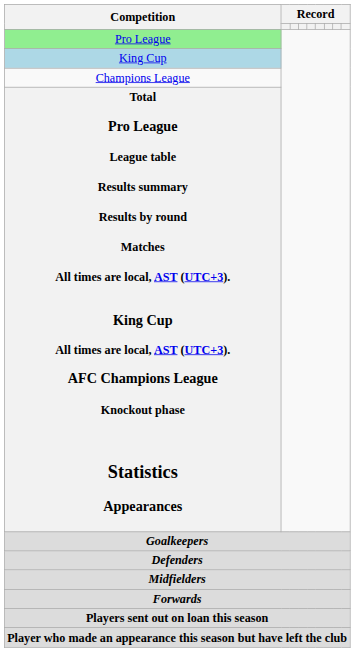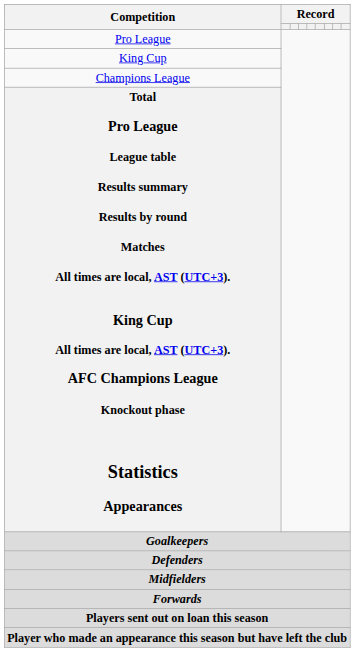(143, 39) lightgreen background -> (143, 39) no background
(143, 58) lightblue background -> (143, 58) no background
